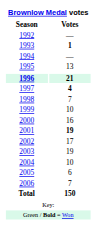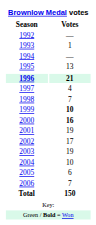(70, 46) bold -> (70, 46) normal
(70, 89) bold -> (70, 89) normal
(70, 110) normal -> (70, 110) bold
(70, 120) normal -> (70, 120) bold
(70, 131) bold -> (70, 131) normal
